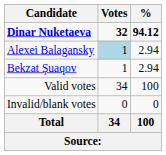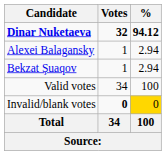(125, 50) lightblue background -> (125, 50) no background
(125, 104) normal -> (125, 104) bold
(156, 104) no background -> (156, 104) gold background
